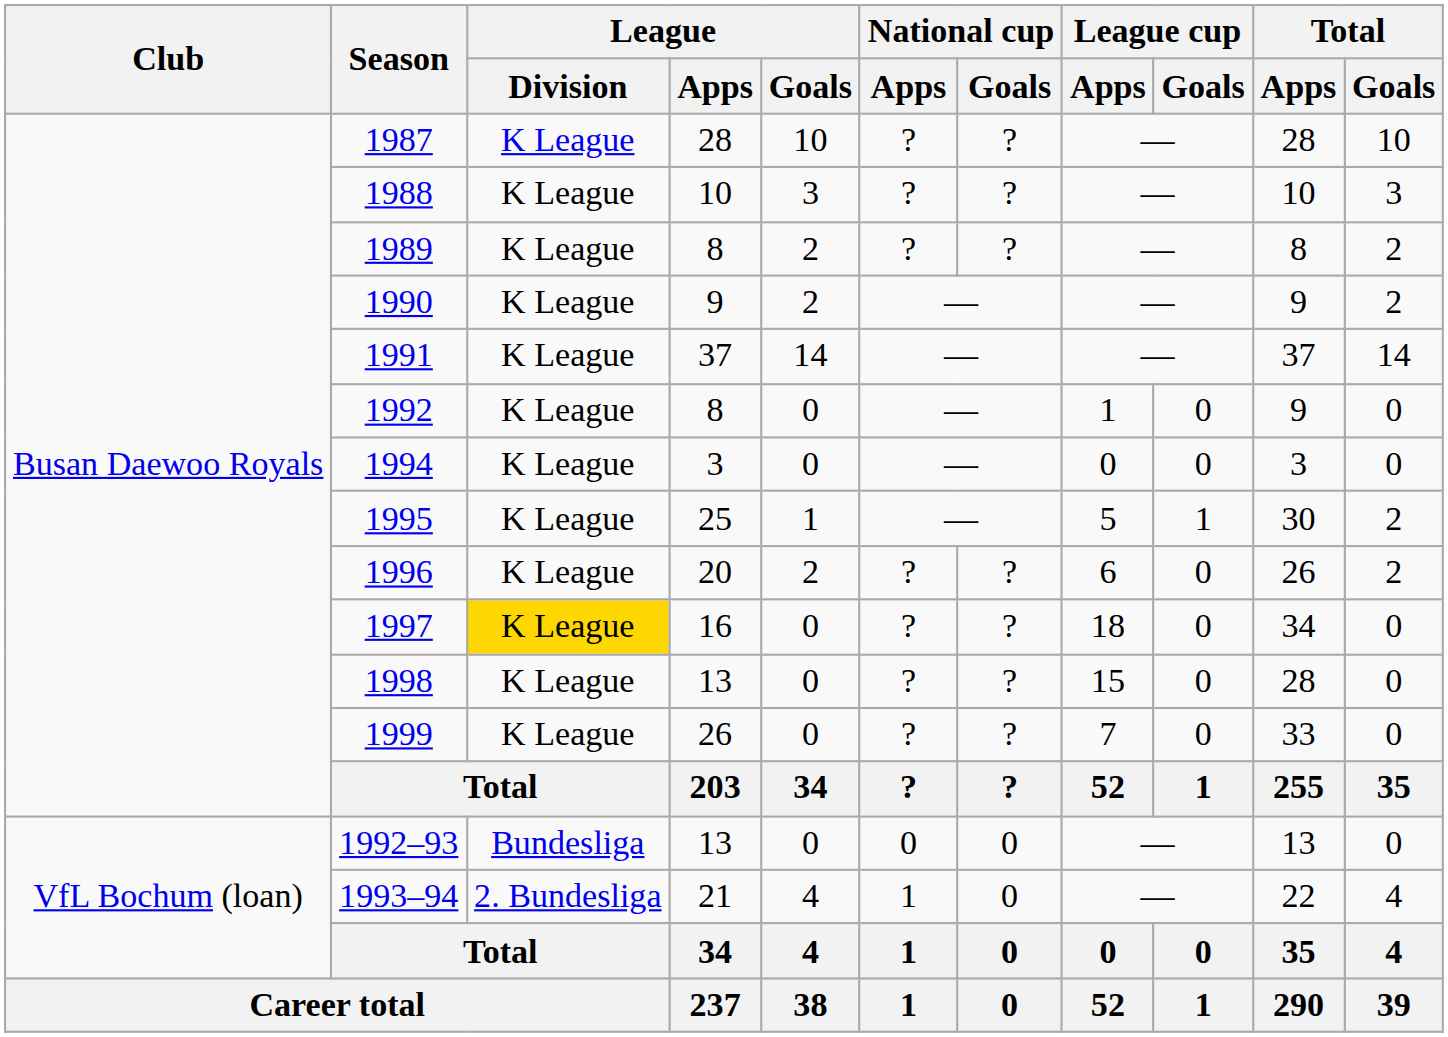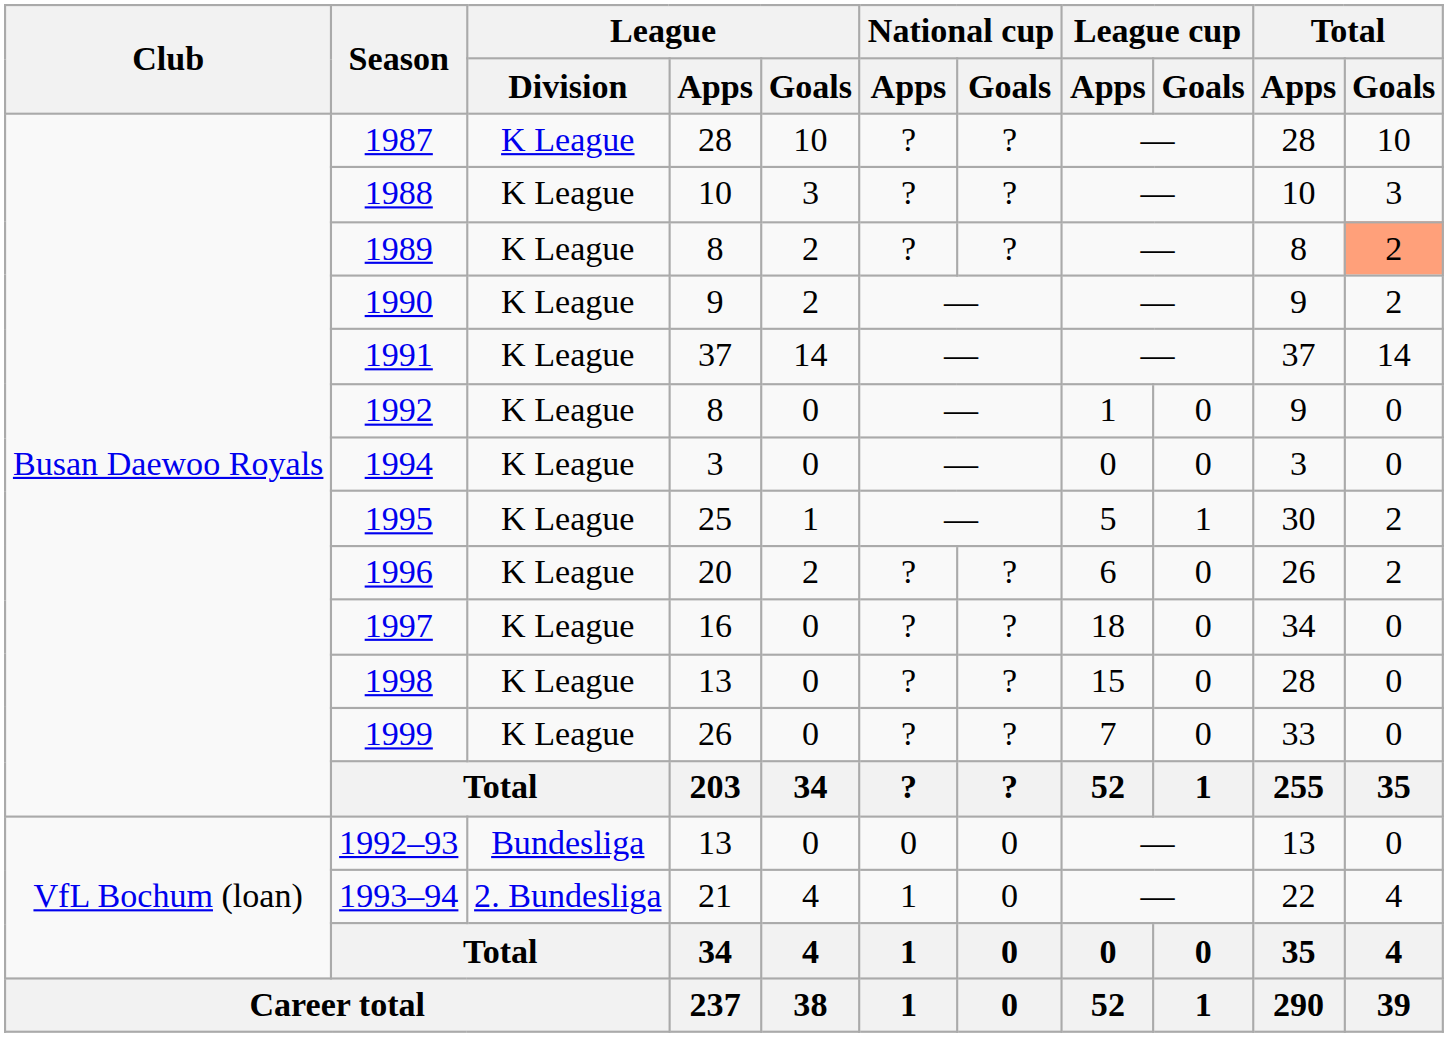(1394, 247) no background -> (1394, 247) lightsalmon background
(568, 626) gold background -> (568, 626) no background
